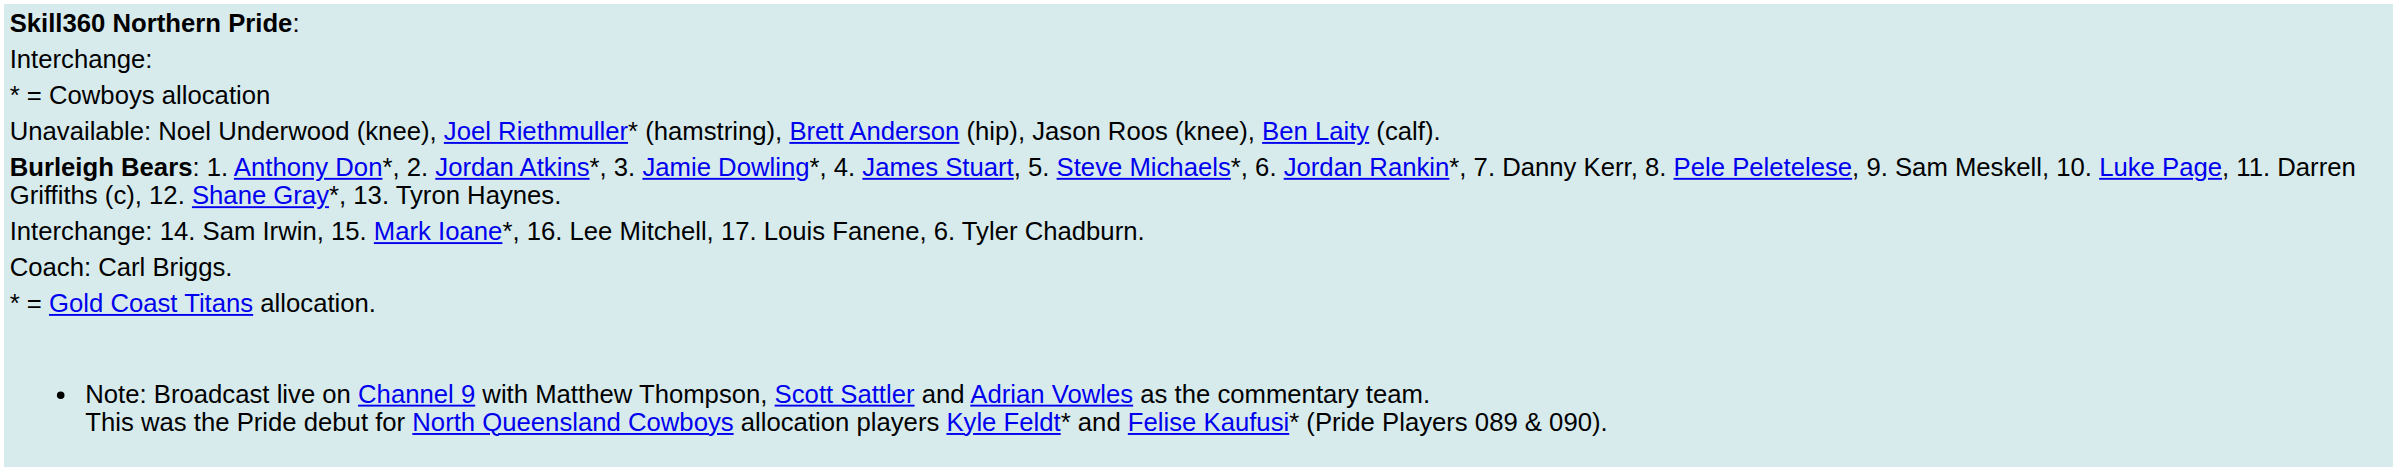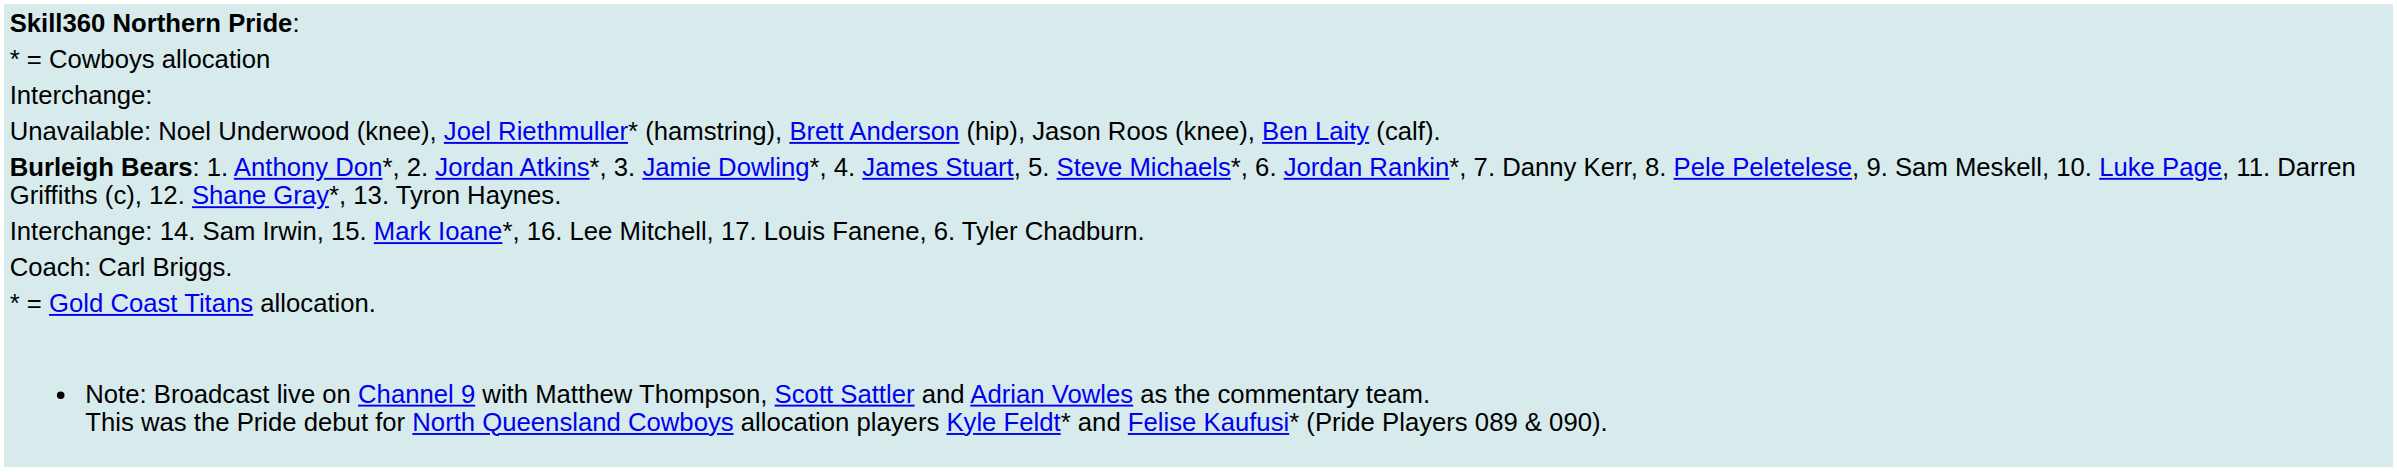(81, 60) Interchange: -> (140, 60) * = Cowboys allocation
(140, 96) * = Cowboys allocation -> (81, 96) Interchange:
